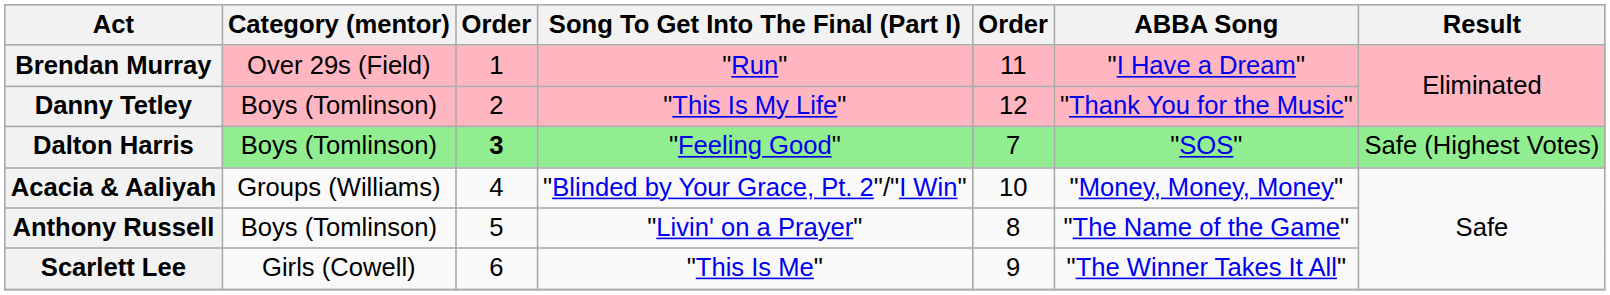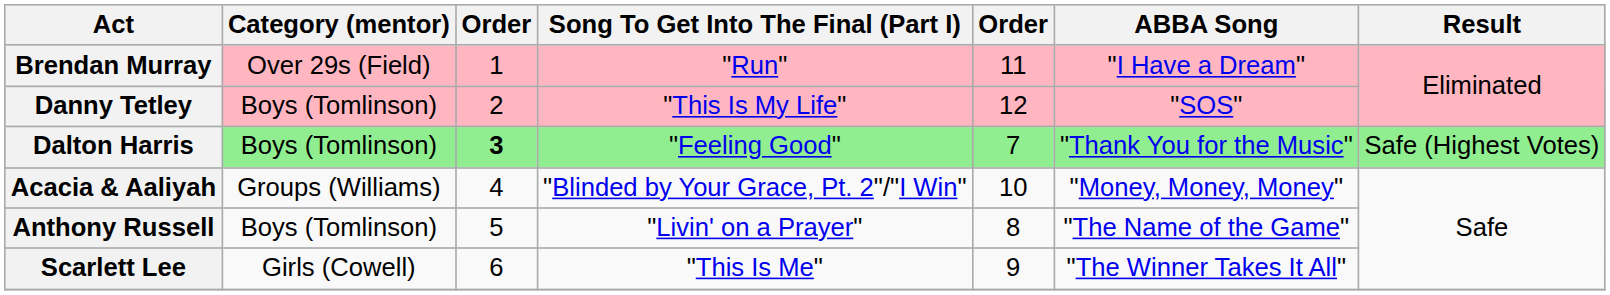(1206, 106) "Thank You for the Music" -> (1206, 106) "SOS"
(1206, 146) "SOS" -> (1206, 146) "Thank You for the Music"
